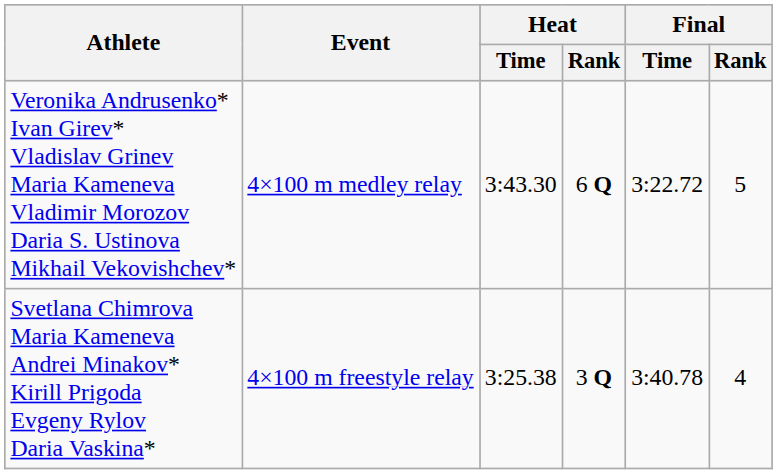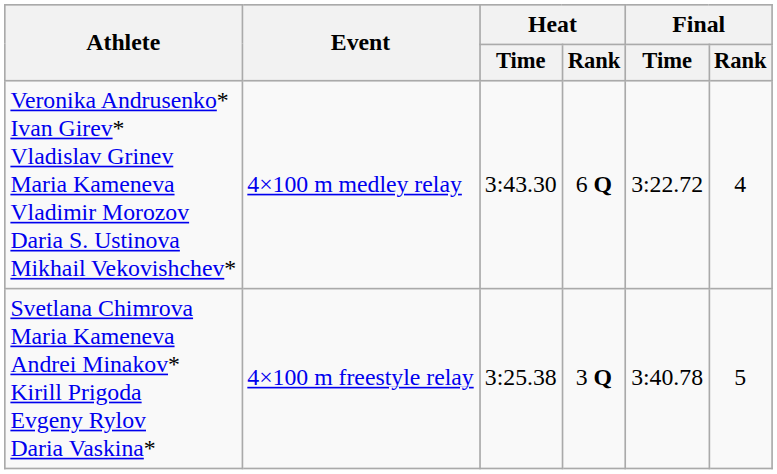(740, 184) 5 -> (740, 184) 4
(740, 378) 4 -> (740, 378) 5
